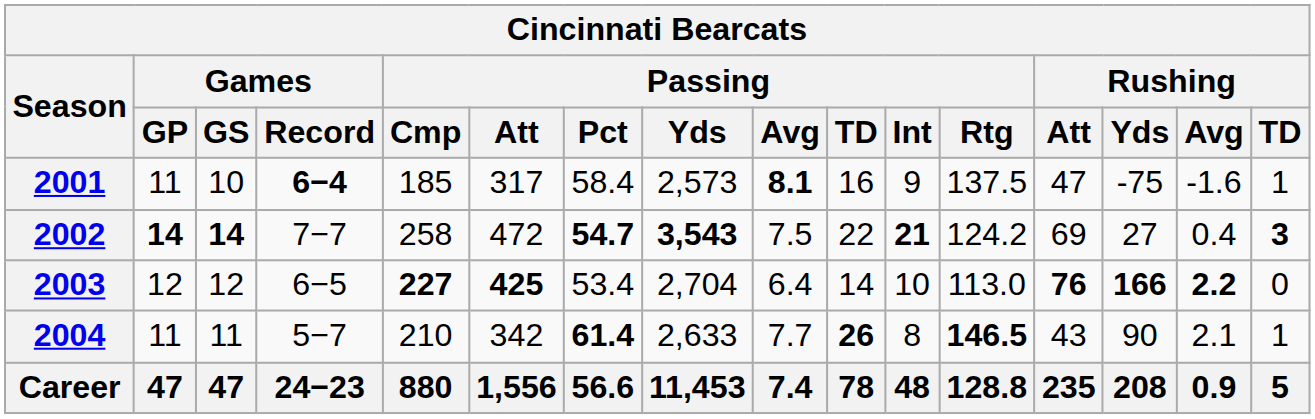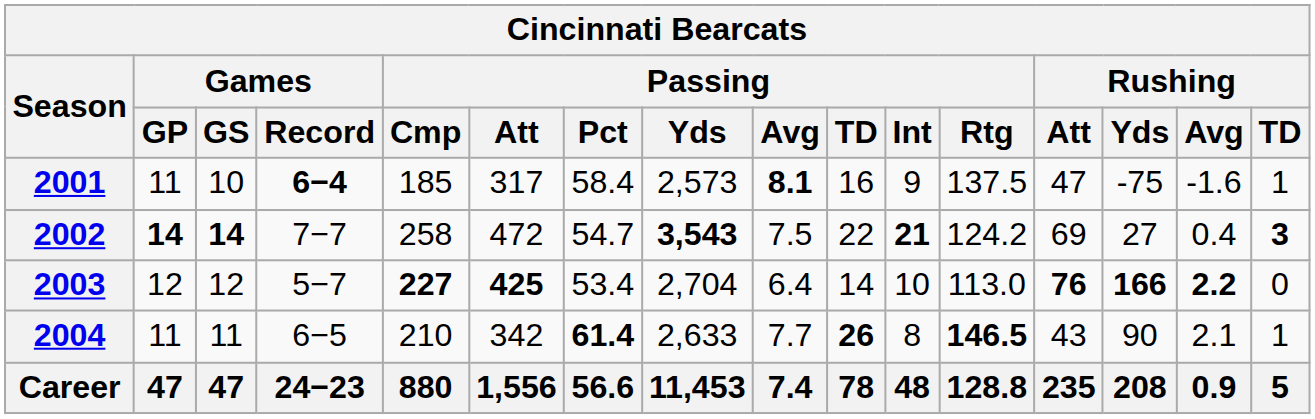(603, 234) bold -> (603, 234) normal
(320, 285) 6−5 -> (320, 285) 5−7
(320, 336) 5−7 -> (320, 336) 6−5
